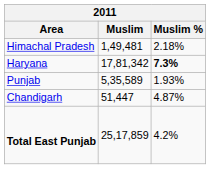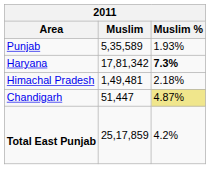rows swapped: (23, 81) <-> (51, 47)
(169, 98) no background -> (169, 98) khaki background
